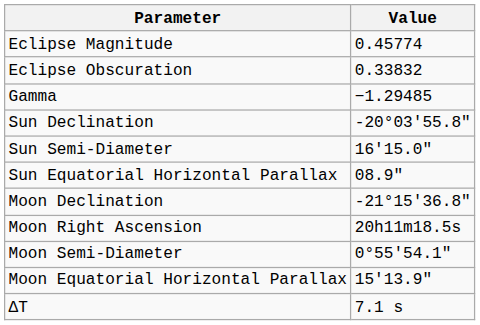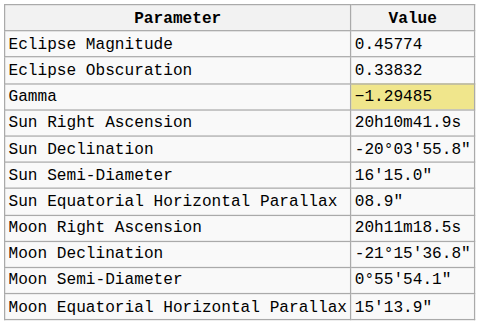(393, 97) no background -> (393, 97) khaki background
+ row: (100, 123)
rows swapped: (105, 228) <-> (86, 202)
- row: (18, 307)
